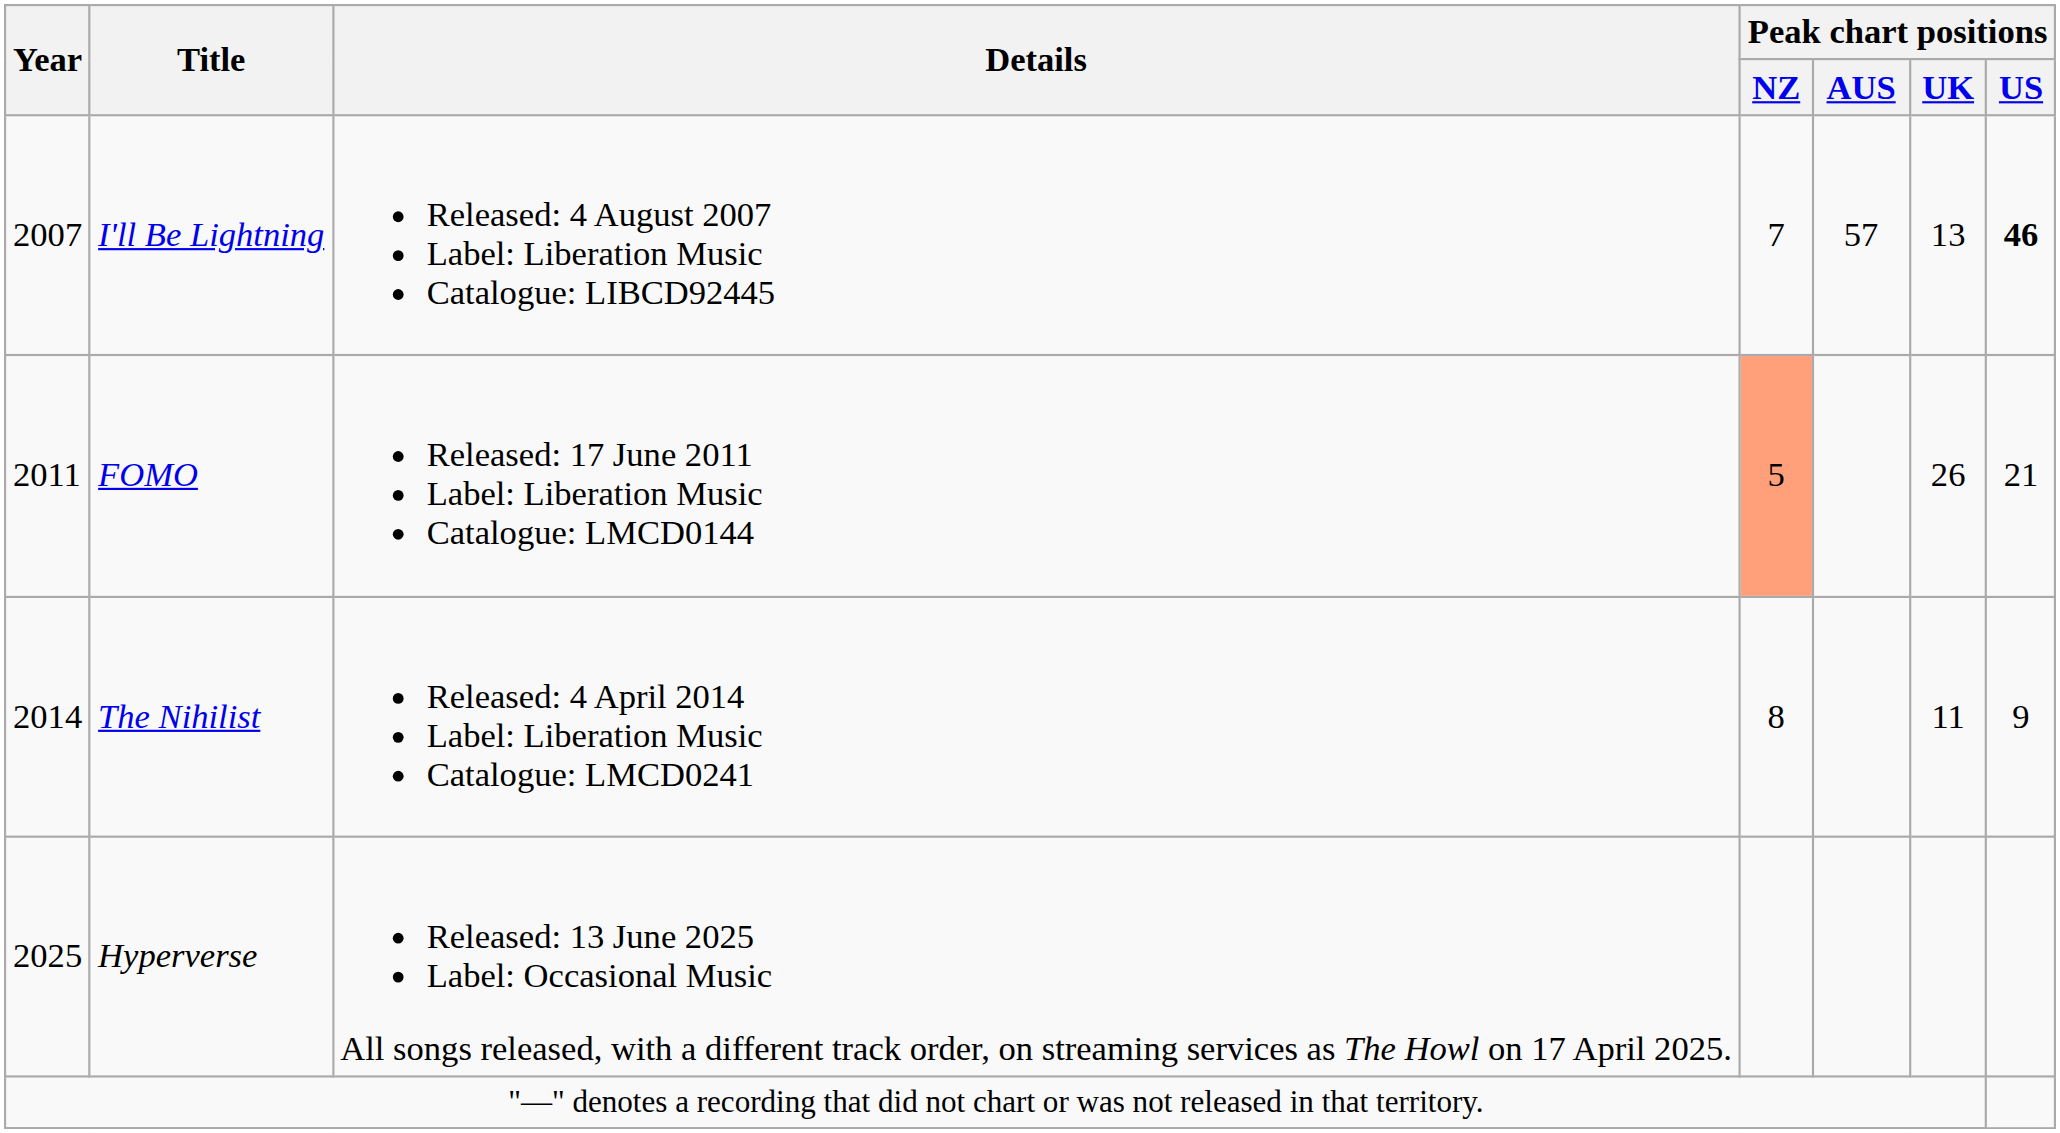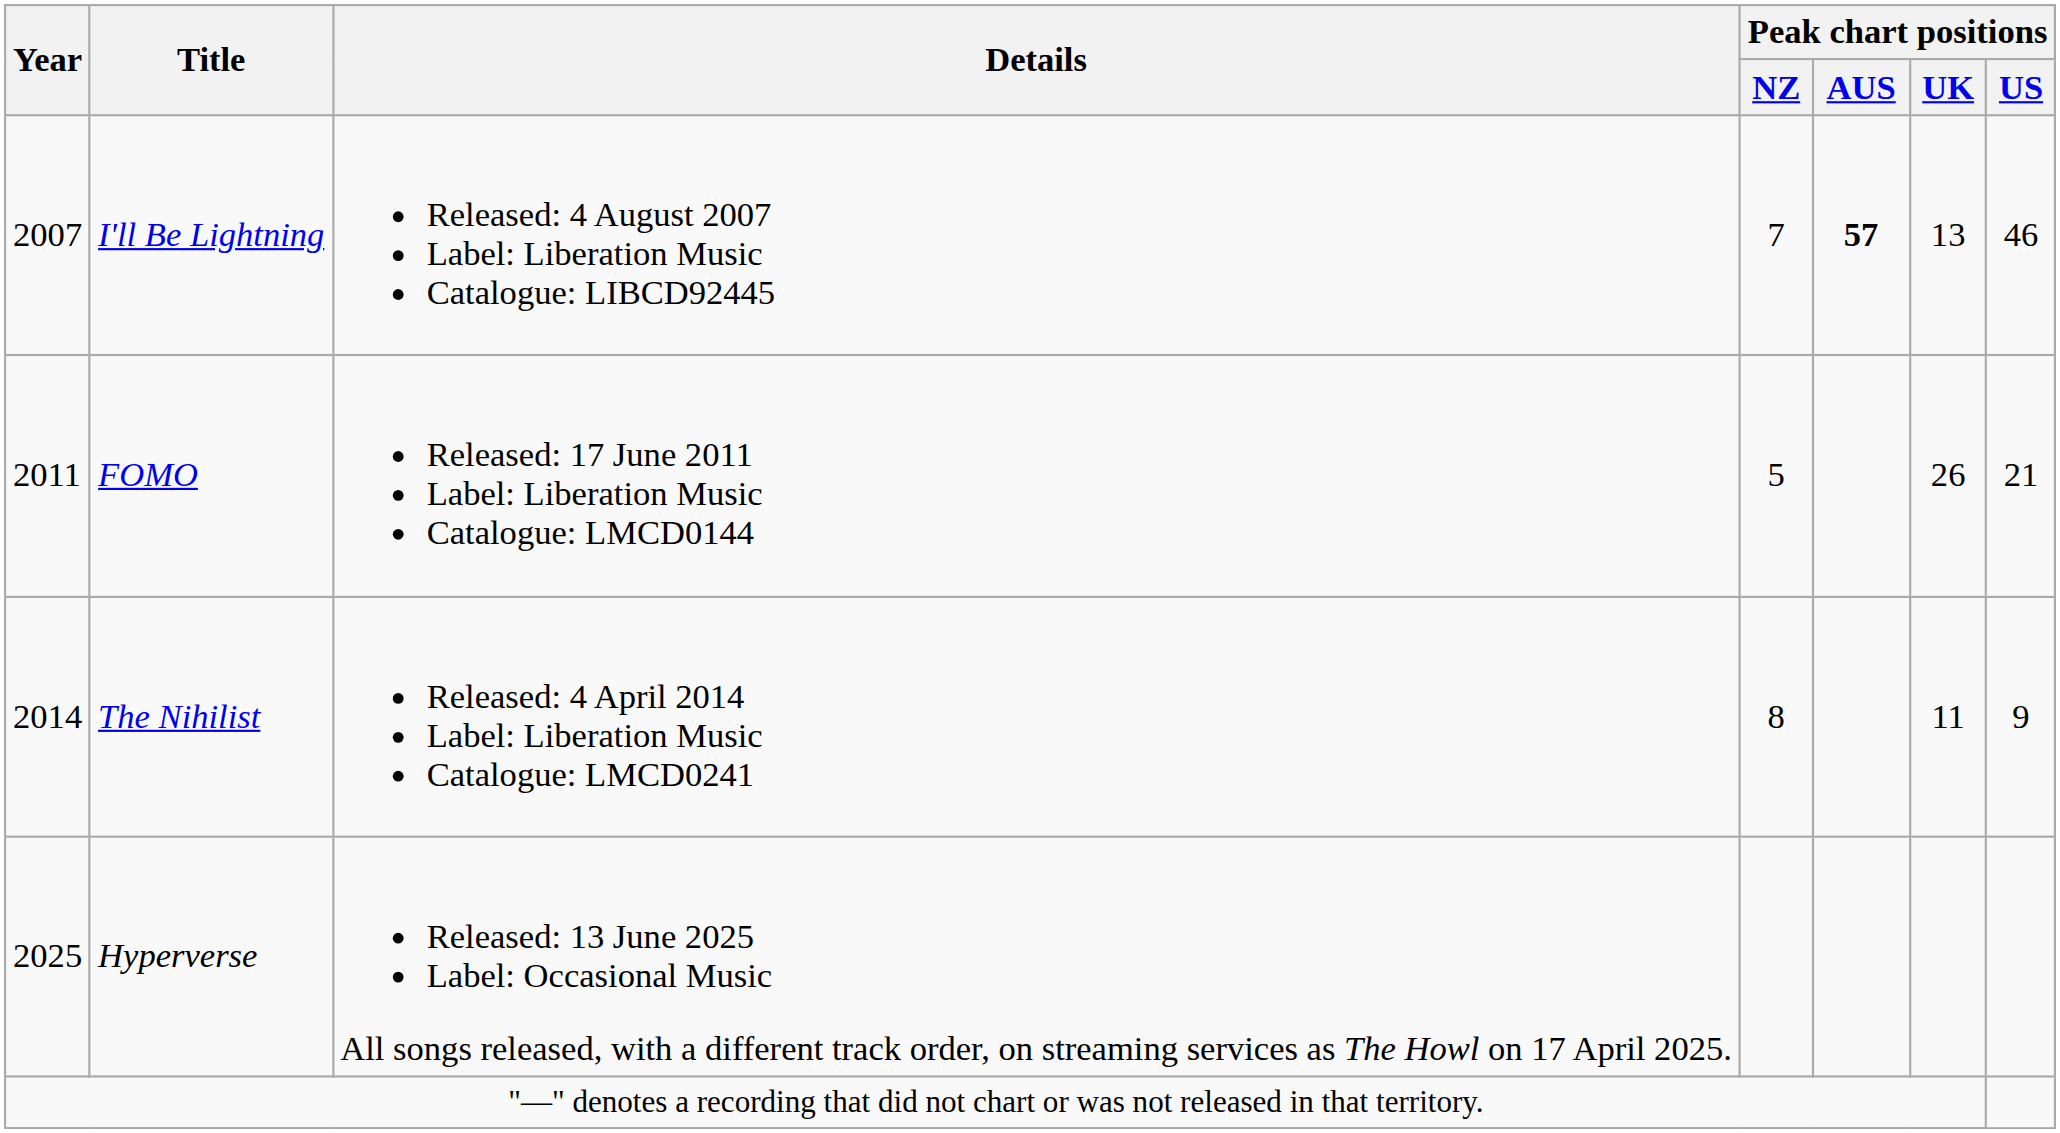(1861, 234) normal -> (1861, 234) bold
(2021, 234) bold -> (2021, 234) normal
(1776, 474) lightsalmon background -> (1776, 474) no background
